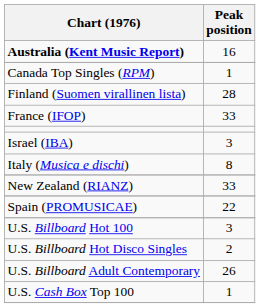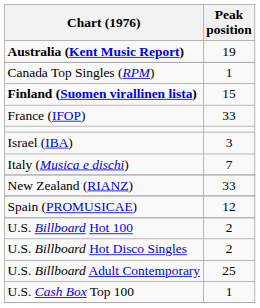(229, 51) 16 -> (229, 51) 19
(97, 94) normal -> (102, 94) bold
(229, 94) 28 -> (229, 94) 15
(229, 164) 8 -> (229, 164) 7
(229, 206) 22 -> (229, 206) 12
(229, 228) 3 -> (229, 228) 2
(229, 270) 26 -> (229, 270) 25
